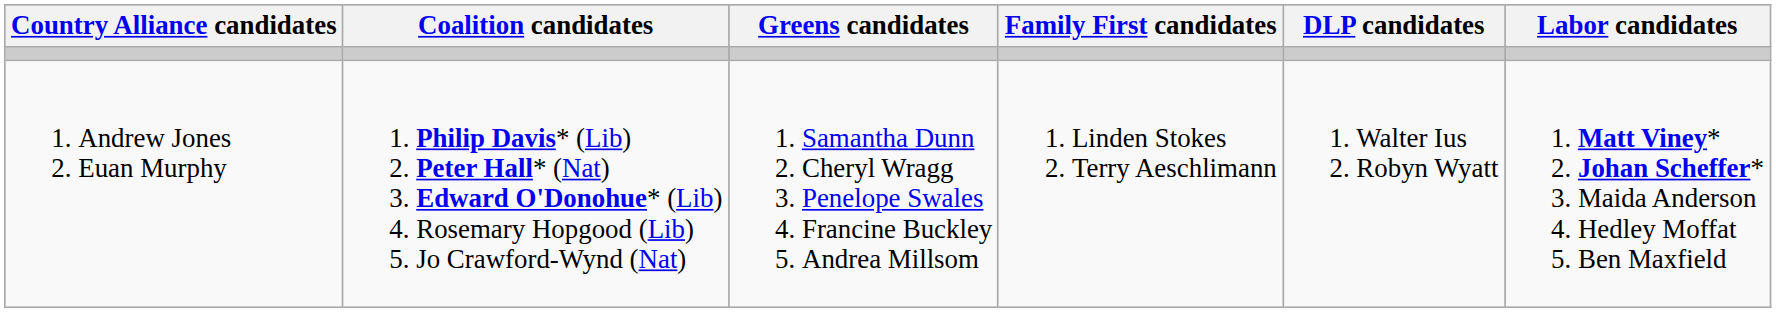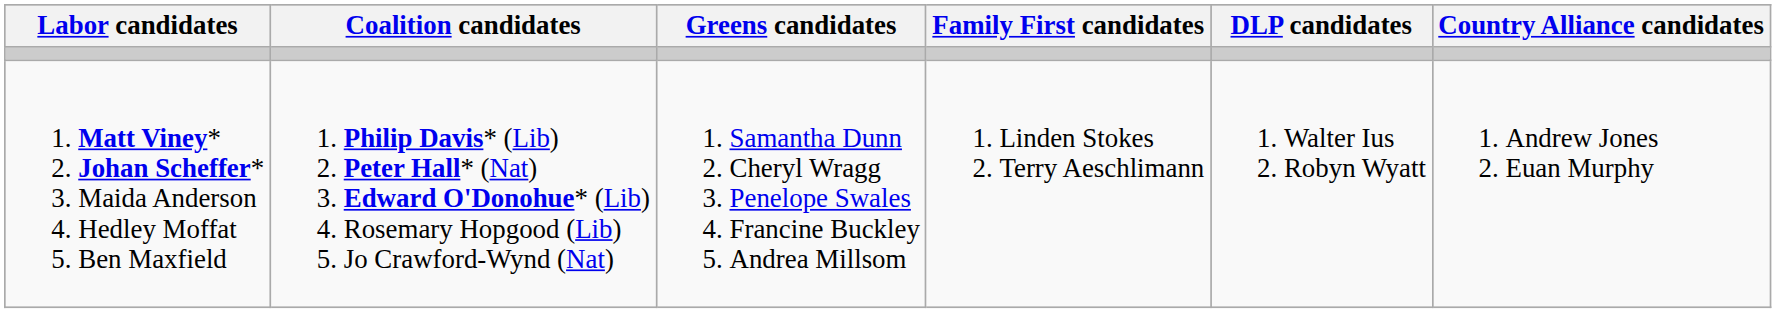columns swapped: (1637, 25) <-> (174, 25)
